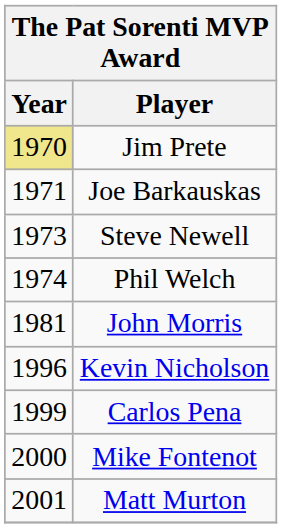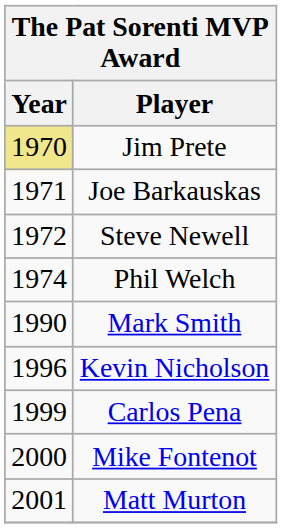(39, 235) 1973 -> (39, 235) 1972
- row: (175, 323)
+ row: (175, 323)
